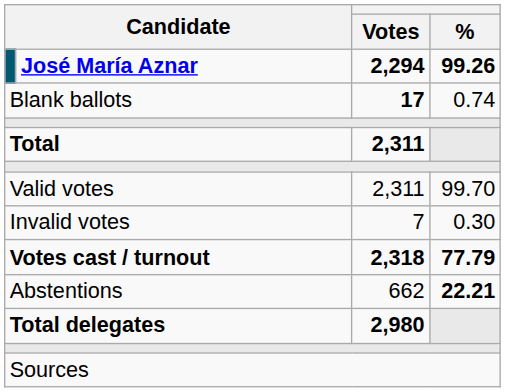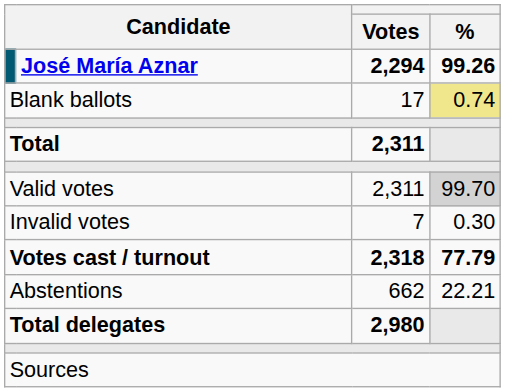(413, 100) bold -> (413, 100) normal
(474, 100) no background -> (474, 100) khaki background
(468, 188) no background -> (468, 188) lightgrey background
(468, 291) bold -> (468, 291) normal
